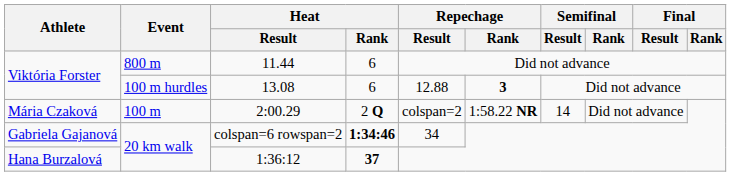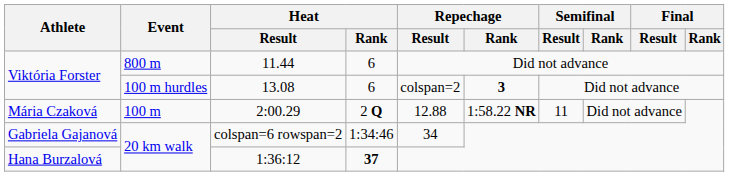(432, 87) 12.88 -> (430, 87) colspan=2
(432, 111) colspan=2 -> (430, 111) 12.88
(563, 111) 14 -> (561, 111) 11
(372, 135) bold -> (371, 135) normal
